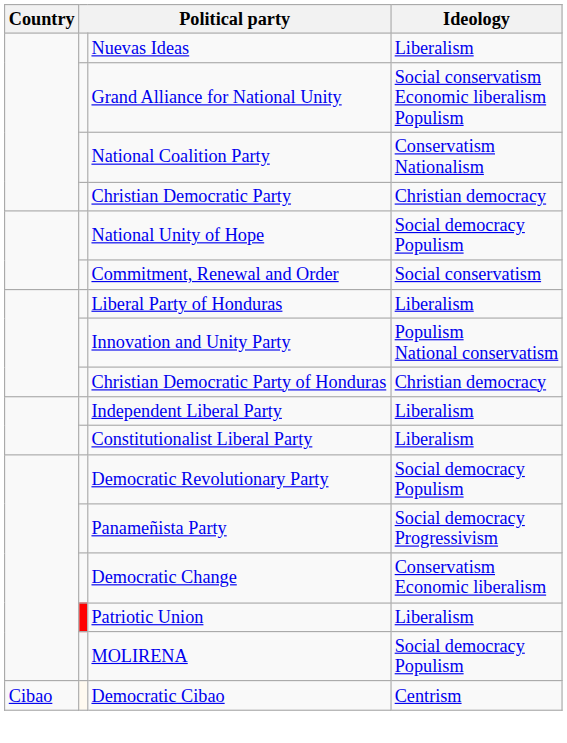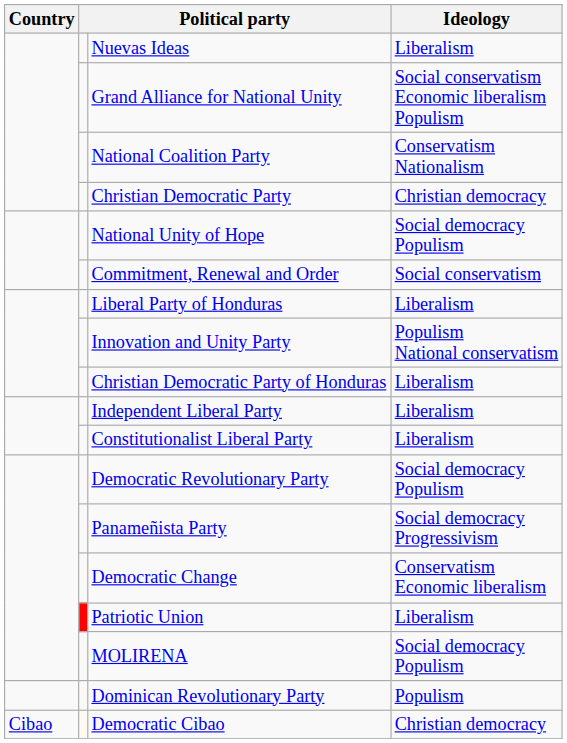(470, 381) Christian democracy -> (434, 381) Liberalism
+ row: (208, 695)
(428, 695) Centrism -> (470, 724) Christian democracy
